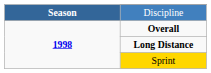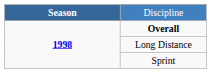(163, 44) bold -> (163, 44) normal
(163, 60) gold background -> (163, 60) no background
